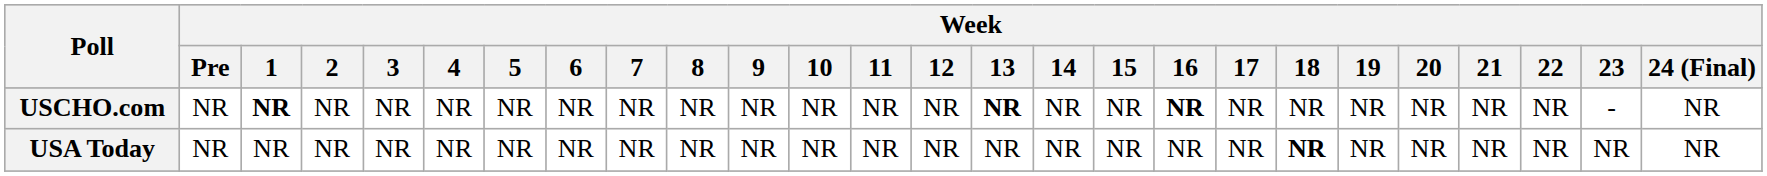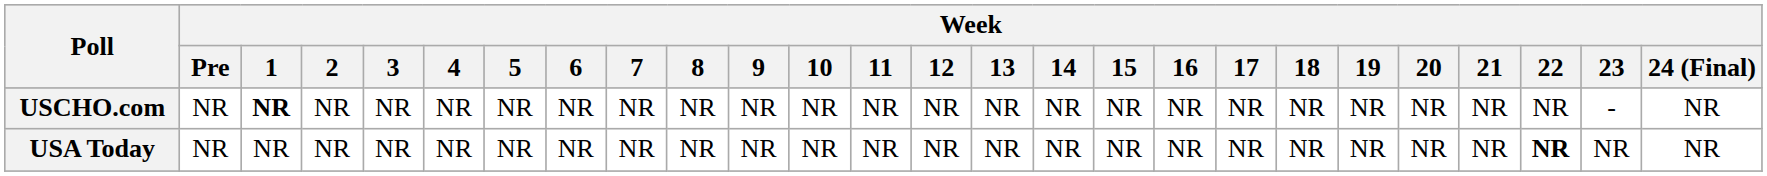(1002, 107) bold -> (1002, 107) normal
(1185, 107) bold -> (1185, 107) normal
(1307, 149) bold -> (1307, 149) normal
(1551, 149) normal -> (1551, 149) bold
